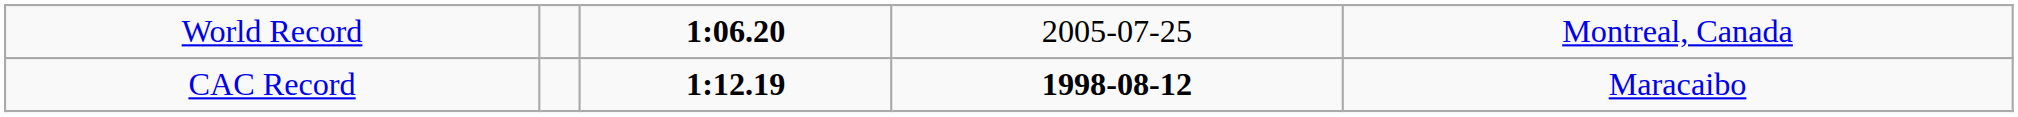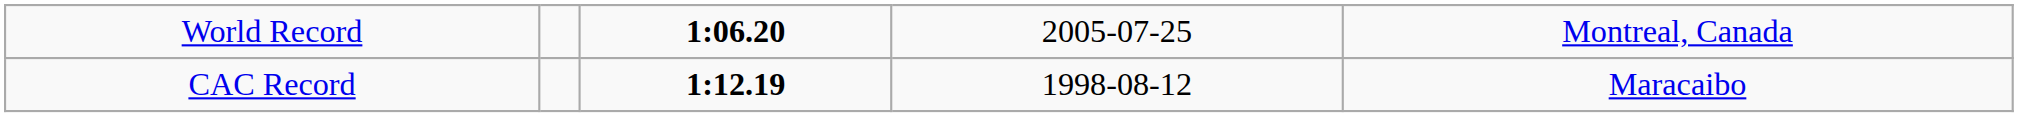(1117, 84) bold -> (1117, 84) normal
